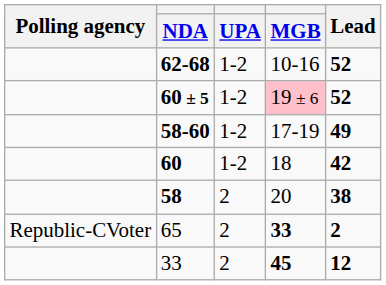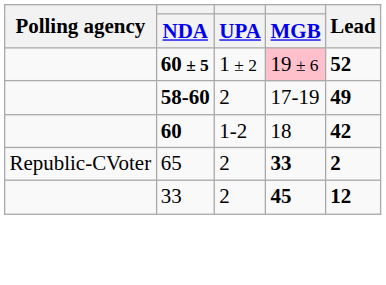- row: (185, 64)
(233, 97) 1-2 -> (238, 64) 1 ± 2
(233, 130) 1-2 -> (225, 97) 2
- row: (171, 196)
